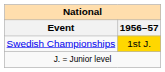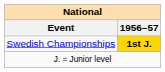(139, 43) normal -> (139, 43) bold
